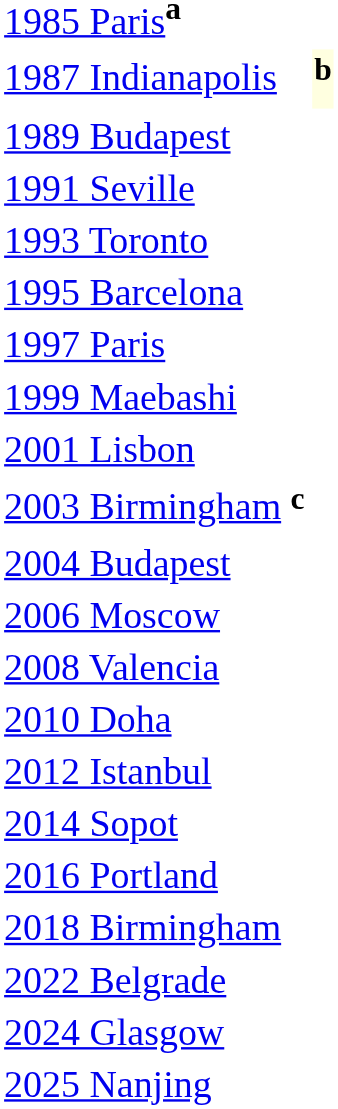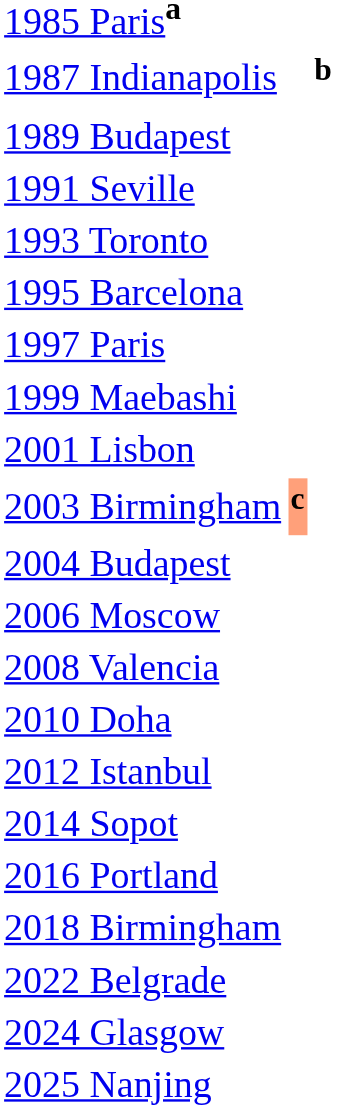(323, 70) lightyellow background -> (323, 70) no background
(298, 498) no background -> (298, 498) lightsalmon background
